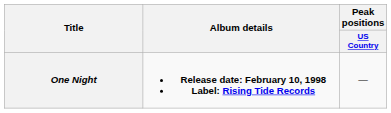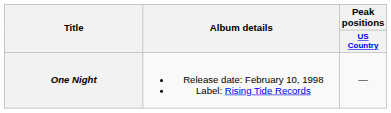(241, 86) bold -> (241, 86) normal
